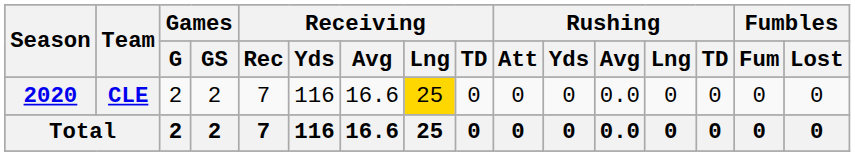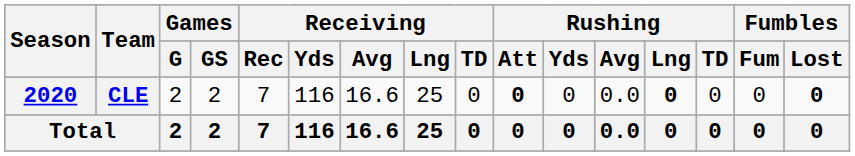(430, 96) gold background -> (430, 96) no background
(518, 96) normal -> (518, 96) bold
(671, 96) normal -> (671, 96) bold
(817, 96) normal -> (817, 96) bold
